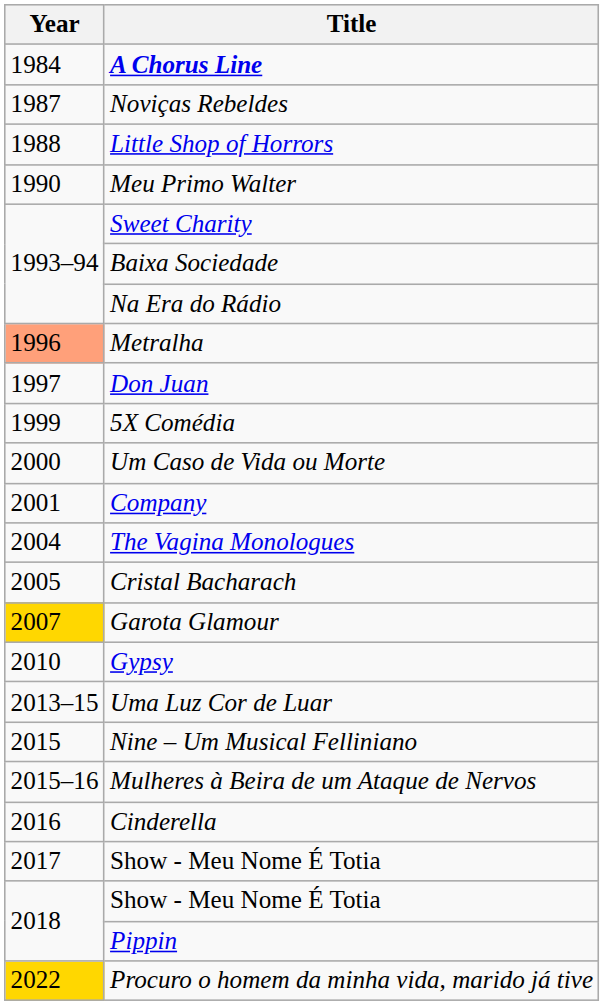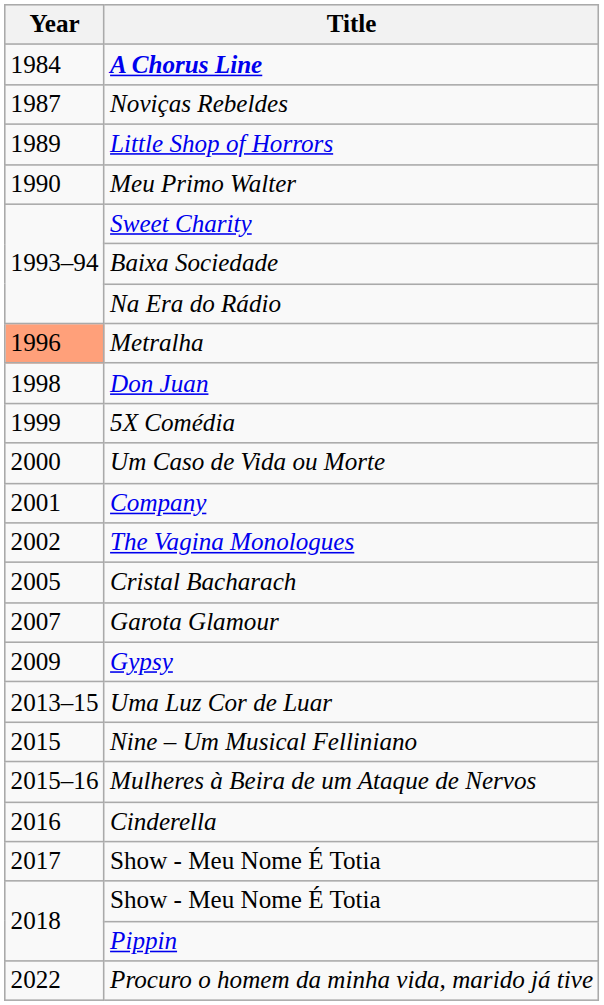(36, 143) 1988 -> (36, 143) 1989
(36, 382) 1997 -> (36, 382) 1998
(36, 542) 2004 -> (36, 542) 2002
(36, 622) gold background -> (36, 622) no background
(36, 661) 2010 -> (36, 661) 2009
(36, 980) gold background -> (36, 980) no background
